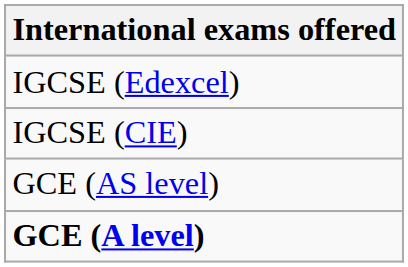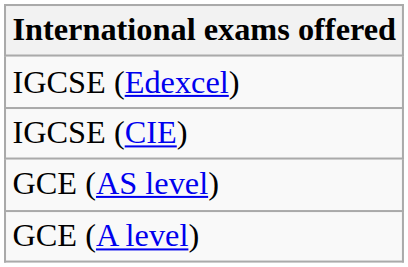(109, 235) bold -> (106, 235) normal
